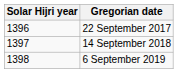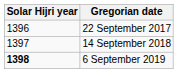(18, 60) normal -> (18, 60) bold
